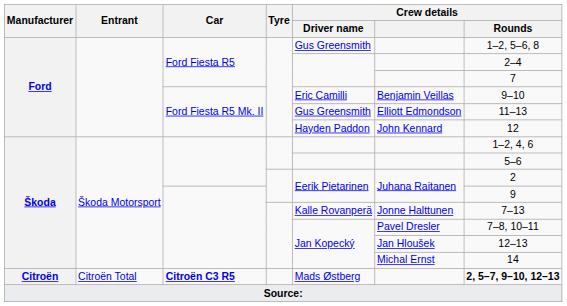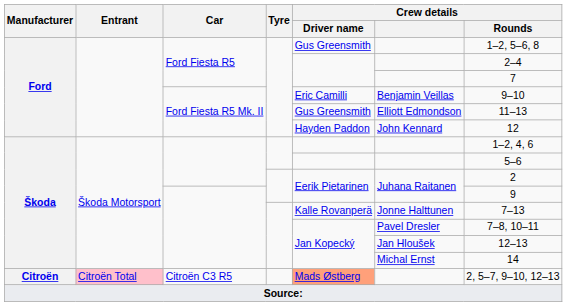(107, 276) no background -> (107, 276) pink background
(200, 276) bold -> (199, 276) normal
(328, 276) no background -> (328, 276) lightsalmon background
(513, 276) bold -> (513, 276) normal
